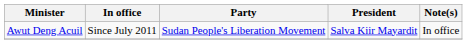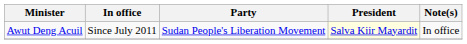(374, 30) no background -> (374, 30) lightyellow background
